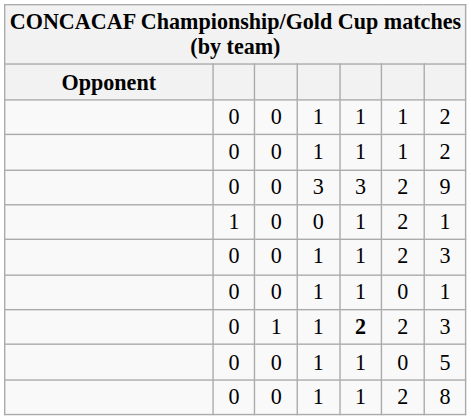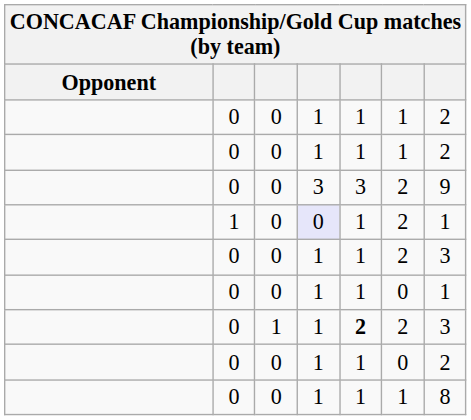(318, 221) no background -> (318, 221) lavender background
(445, 362) 5 -> (445, 362) 2
(403, 397) 2 -> (403, 397) 1
